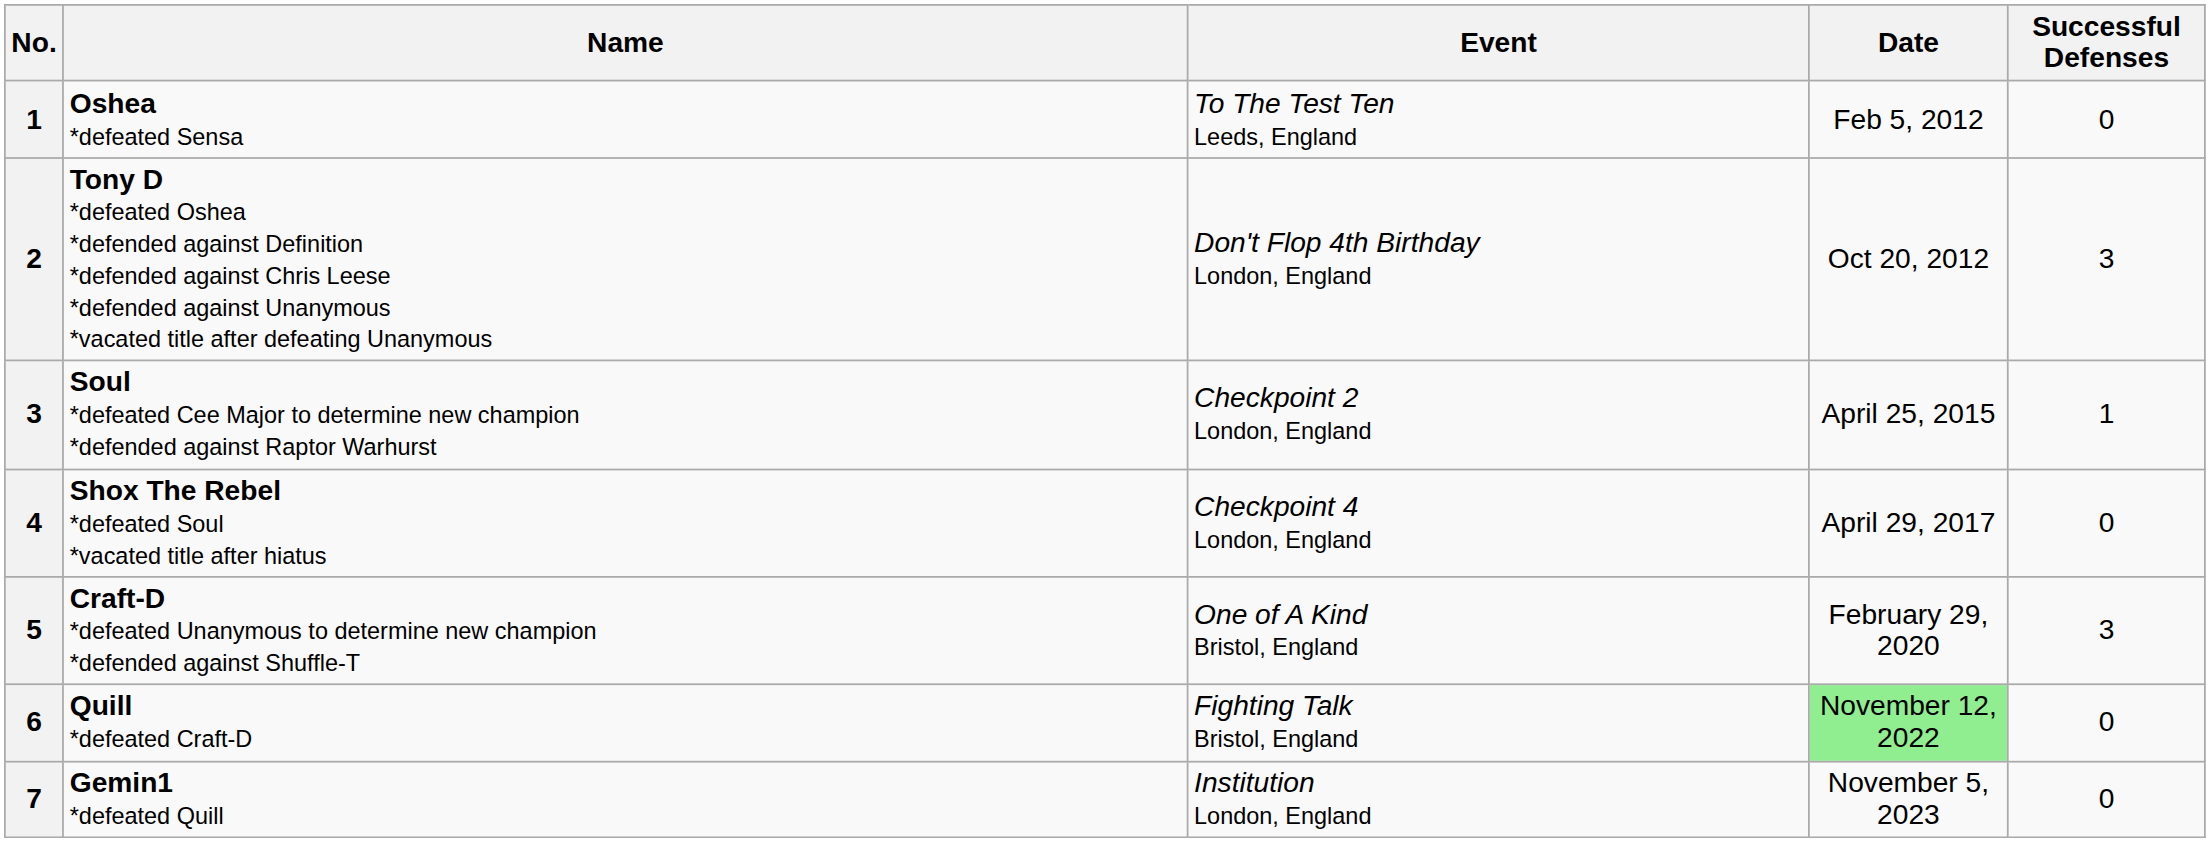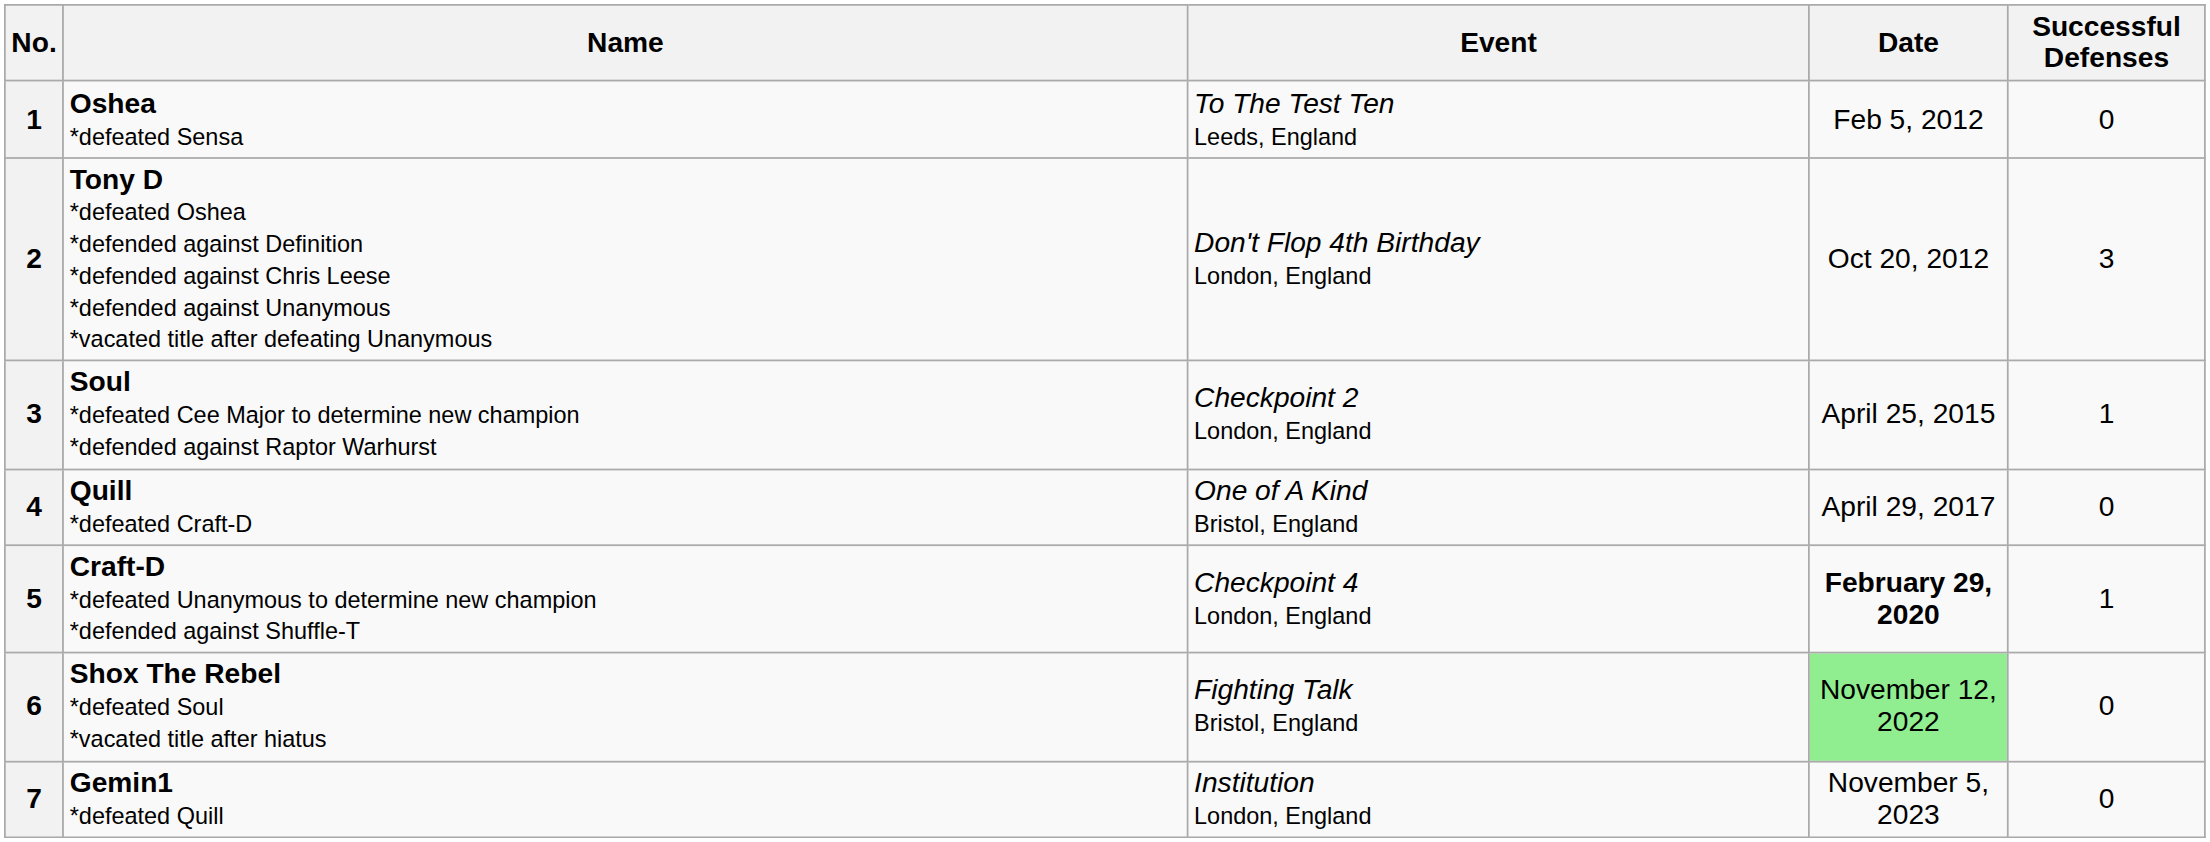(198, 522) Shox The Rebel *defeated Soul *vacated title after hiatus -> (161, 506) Quill *defeated Craft-D
(1283, 522) Checkpoint 4 London, England -> (1281, 506) One of A Kind Bristol, England
(1281, 630) One of A Kind Bristol, England -> (1283, 598) Checkpoint 4 London, England
(1908, 630) normal -> (1908, 598) bold
(2106, 630) 3 -> (2106, 598) 1
(161, 722) Quill *defeated Craft-D -> (198, 706) Shox The Rebel *defeated Soul *vacated title after hiatus
